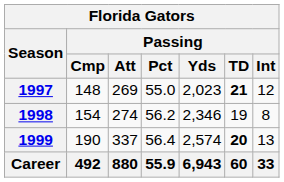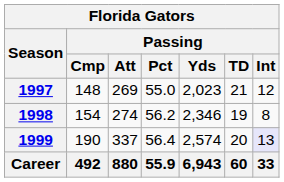(239, 90) bold -> (239, 90) normal
(239, 139) bold -> (239, 139) normal
(266, 139) no background -> (266, 139) lavender background
